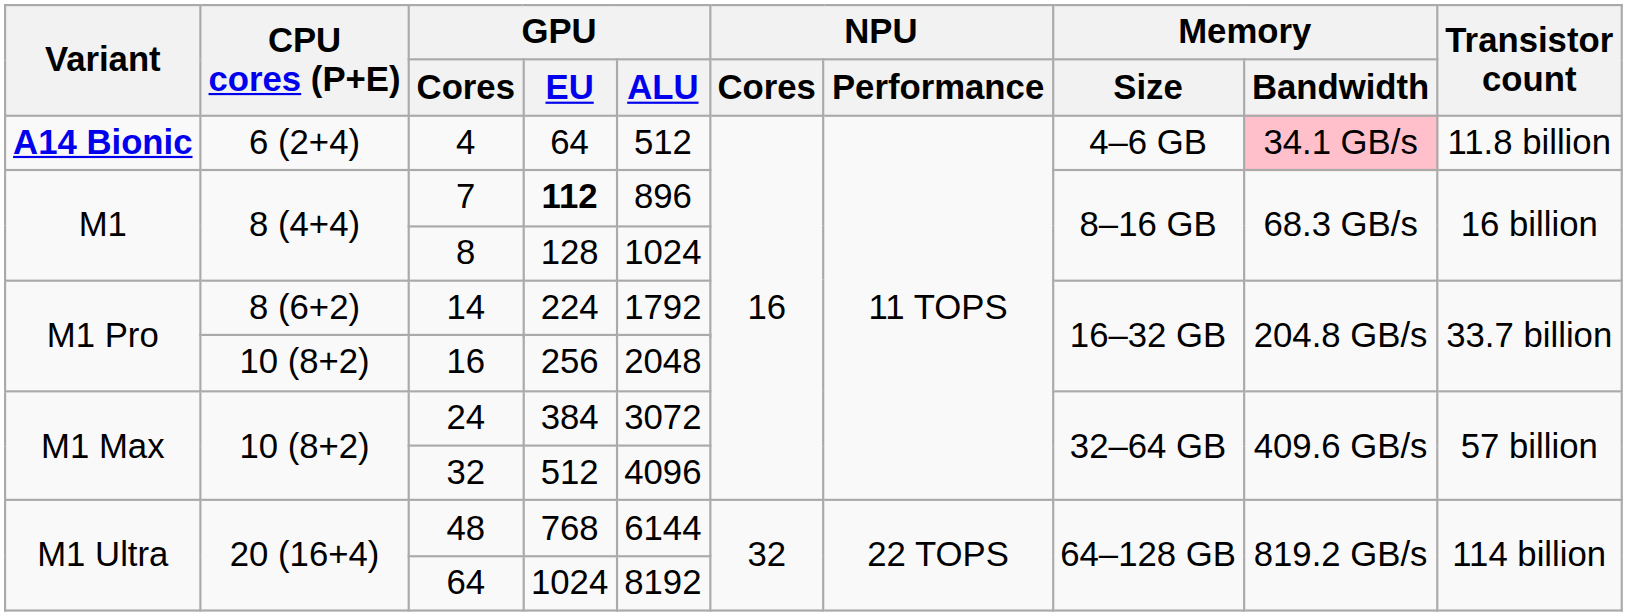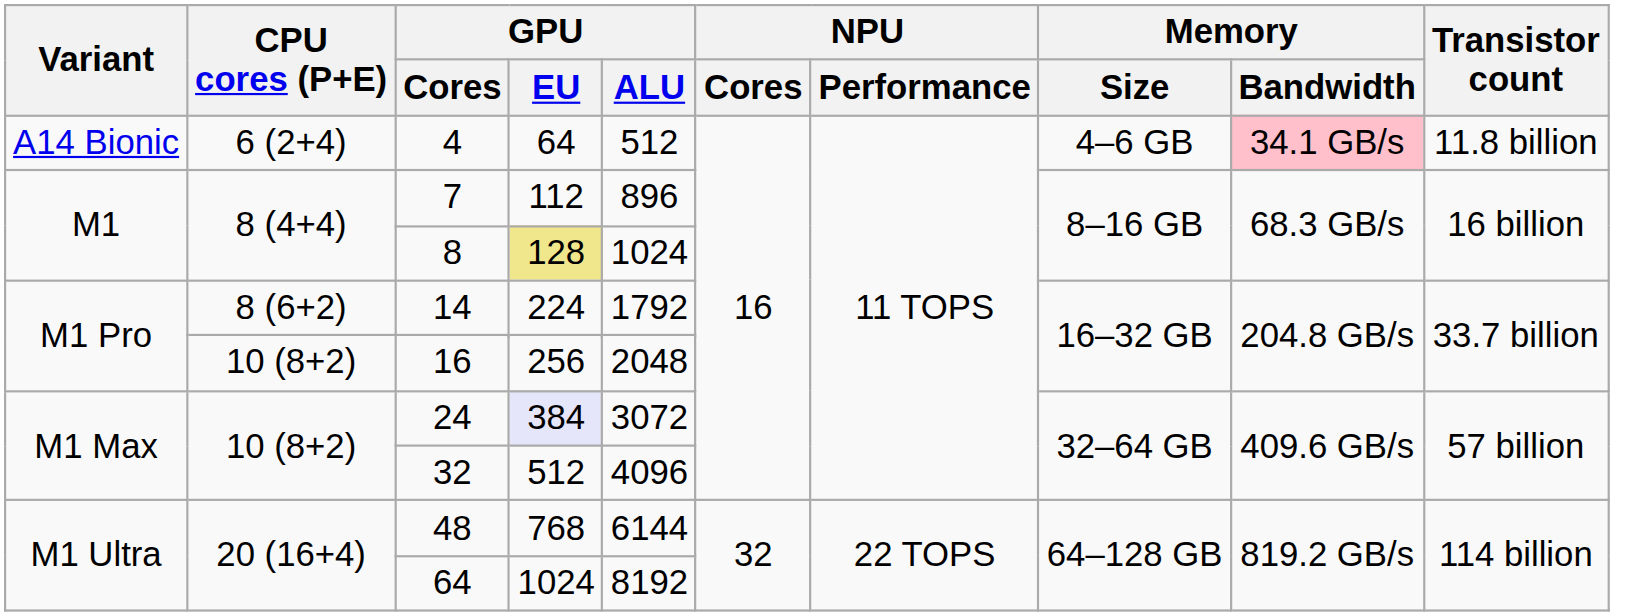(103, 142) bold -> (96, 142) normal
(570, 197) bold -> (556, 197) normal
(570, 252) no background -> (556, 252) khaki background
(570, 417) no background -> (556, 417) lavender background
